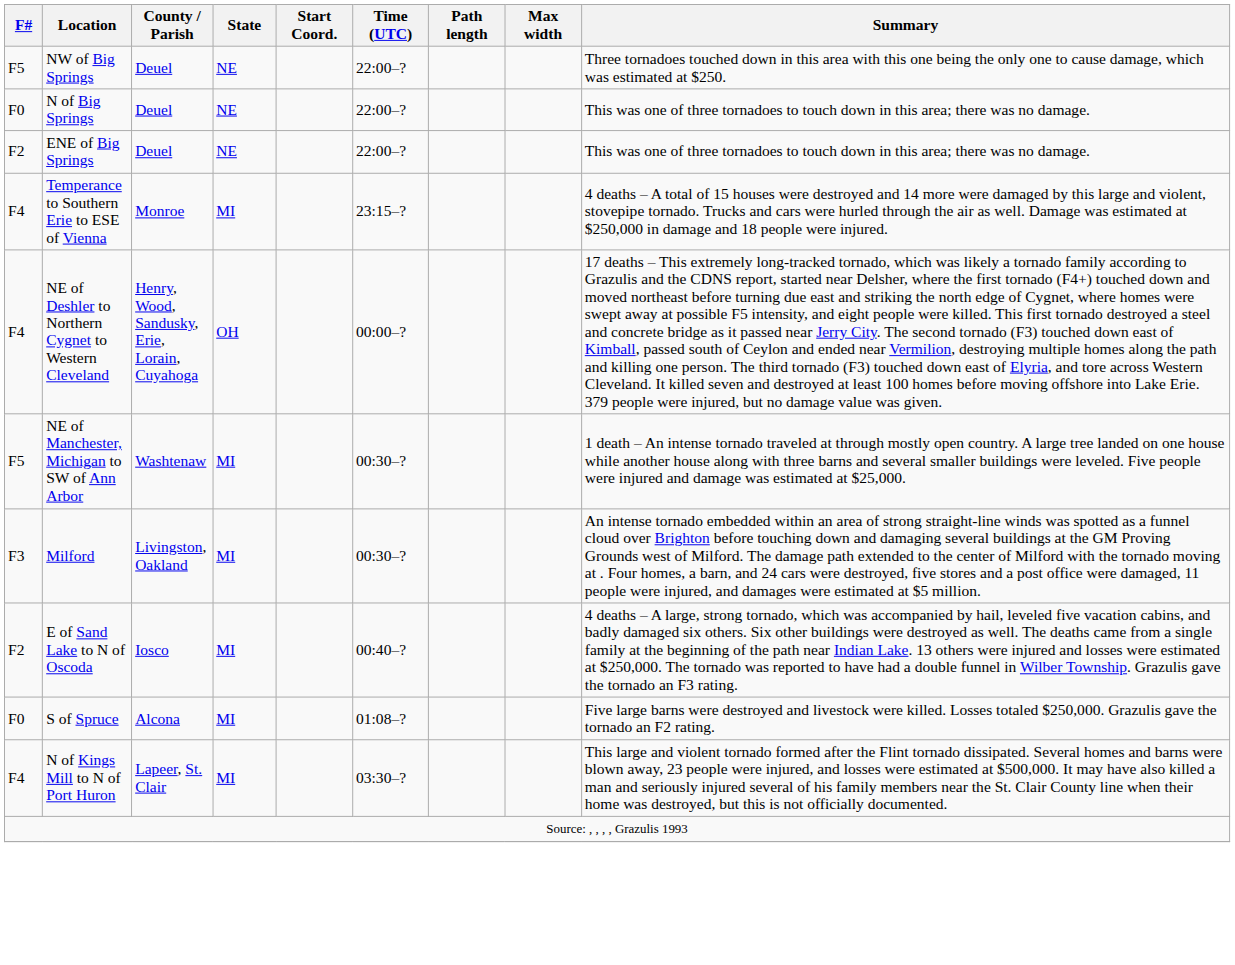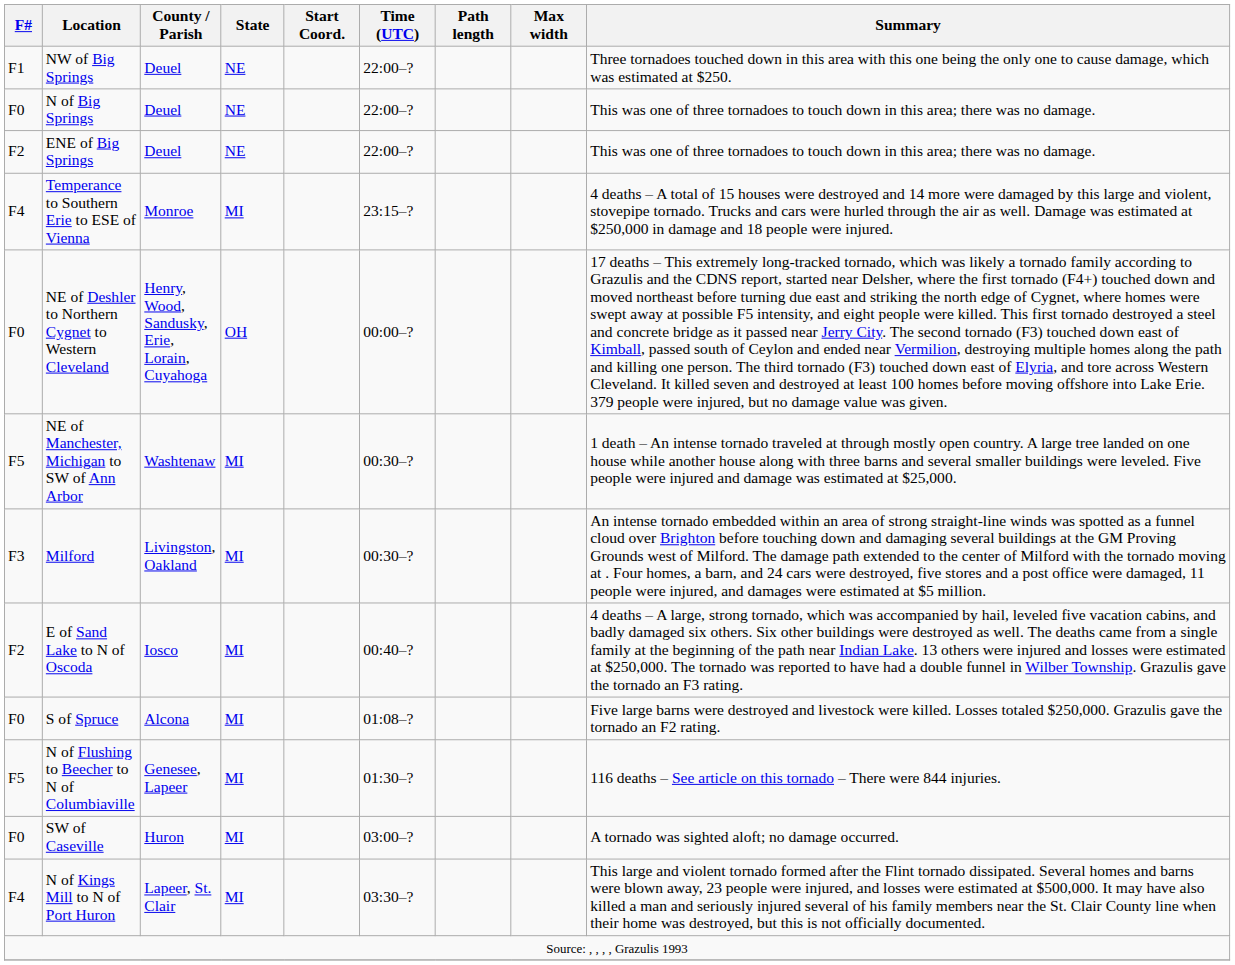(16, 67) F5 -> (16, 67) F1
(16, 331) F4 -> (16, 331) F0
+ row: (90, 778)
+ row: (75, 837)
